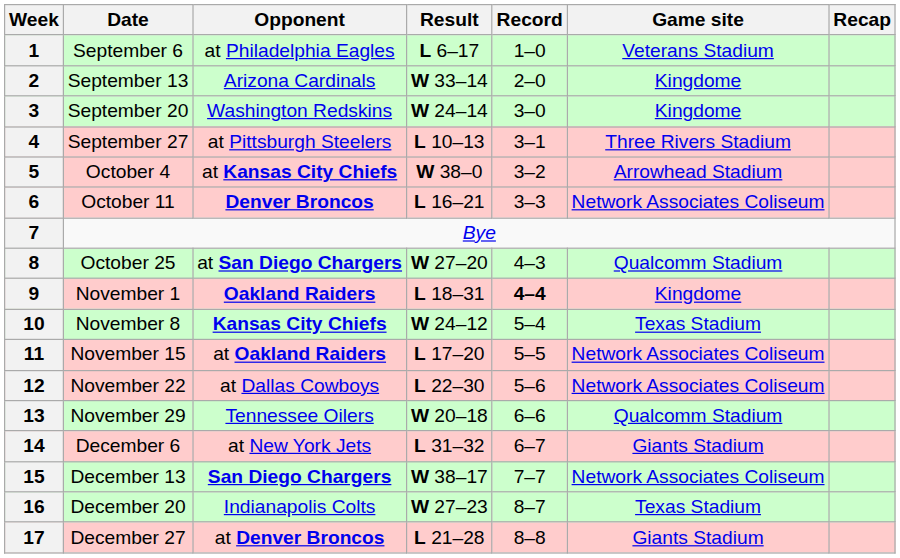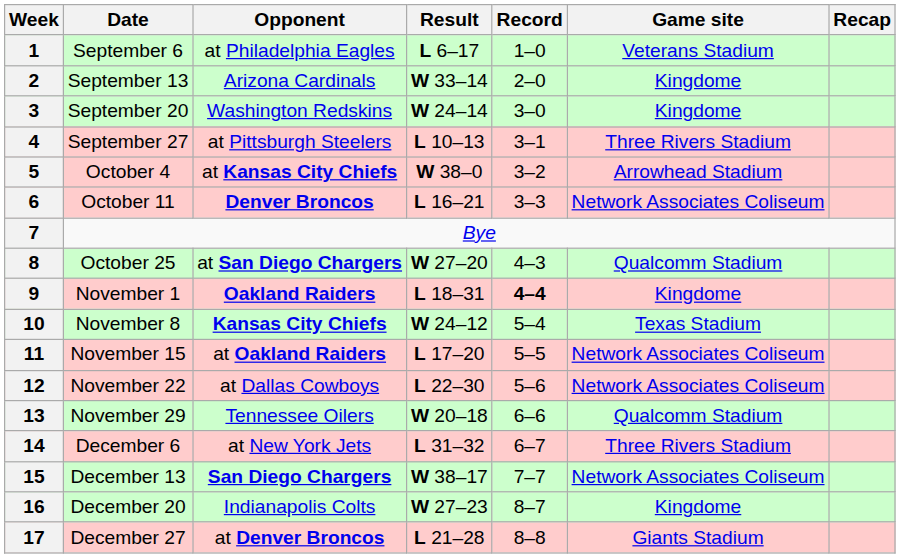(698, 446) Giants Stadium -> (698, 446) Three Rivers Stadium
(698, 506) Texas Stadium -> (698, 506) Kingdome
